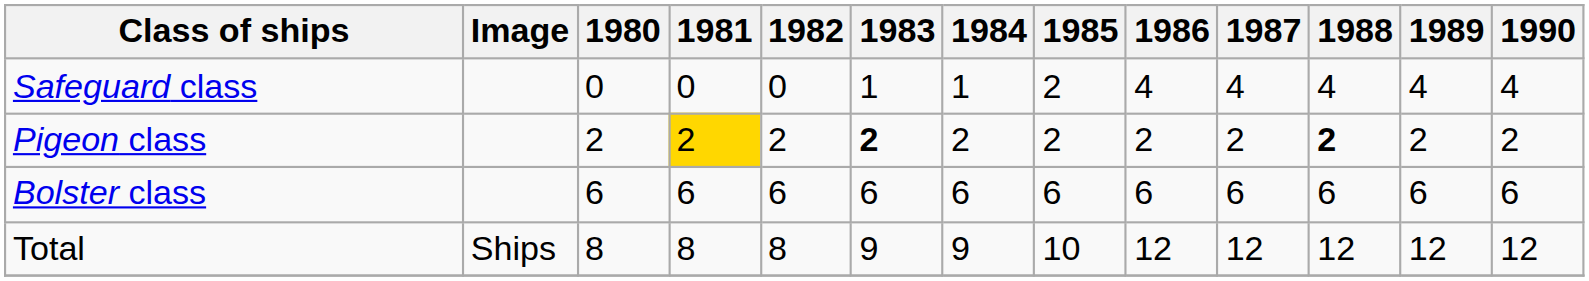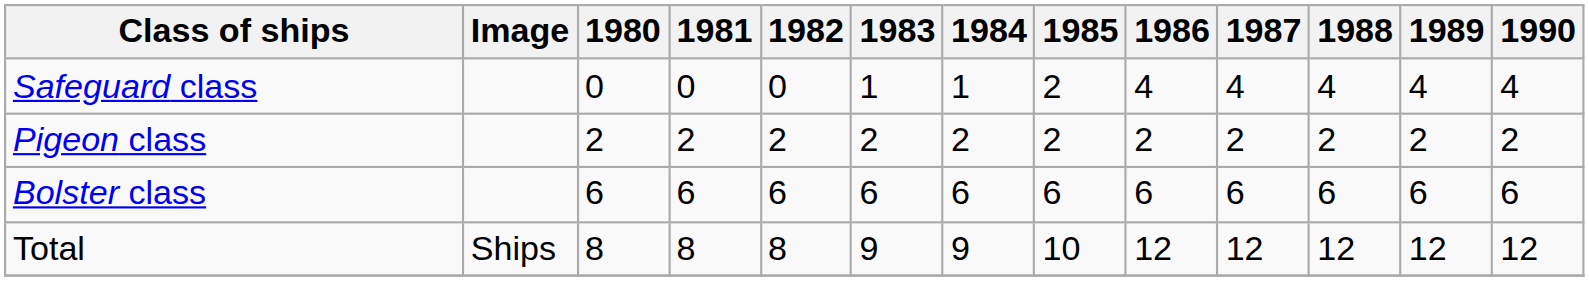(686, 139) gold background -> (686, 139) no background
(869, 139) bold -> (869, 139) normal
(1327, 139) bold -> (1327, 139) normal
